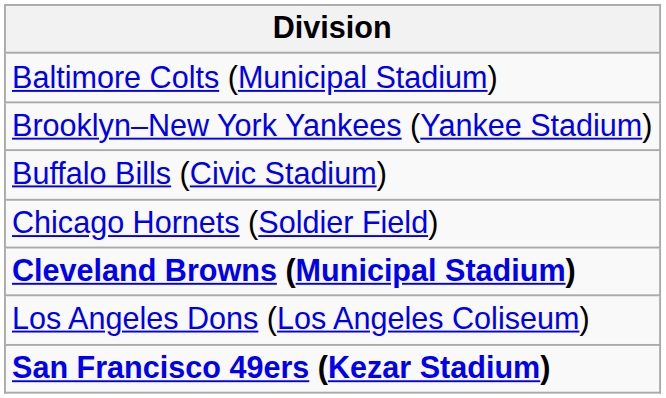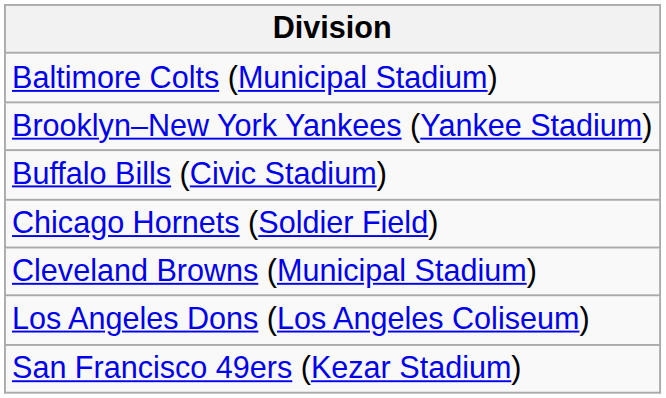(294, 271) bold -> (274, 271) normal
(281, 367) bold -> (267, 367) normal
